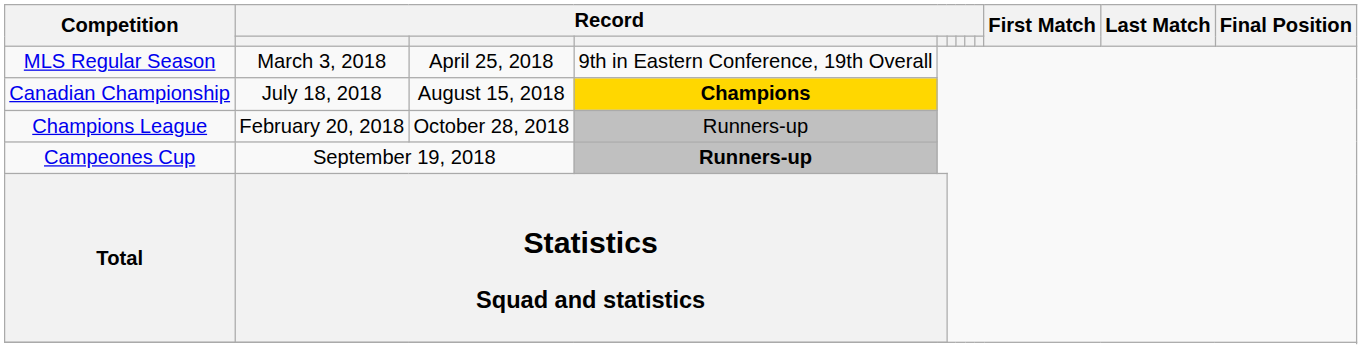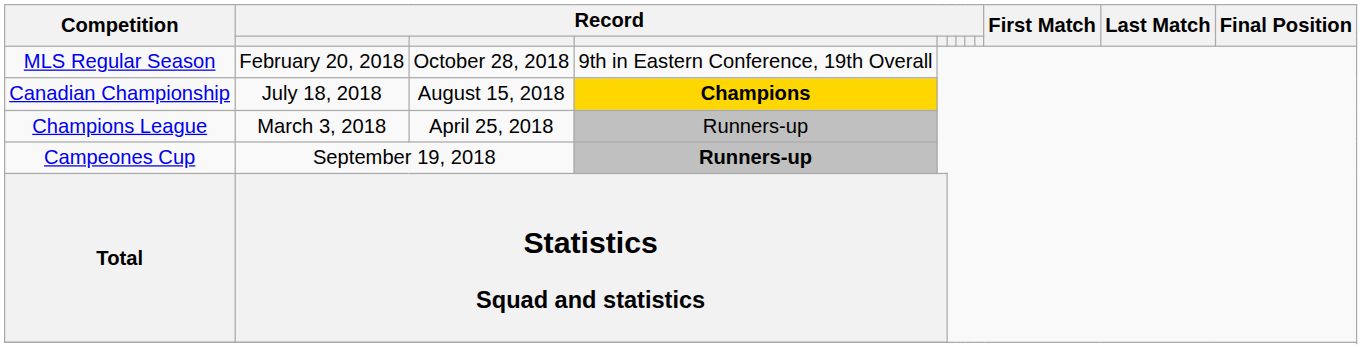(322, 61) March 3, 2018 -> (322, 61) February 20, 2018
(491, 61) April 25, 2018 -> (491, 61) October 28, 2018
(322, 125) February 20, 2018 -> (322, 125) March 3, 2018
(491, 125) October 28, 2018 -> (491, 125) April 25, 2018
